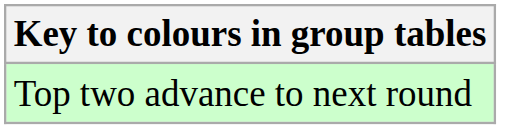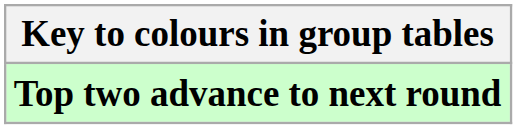(243, 92) normal -> (258, 92) bold
